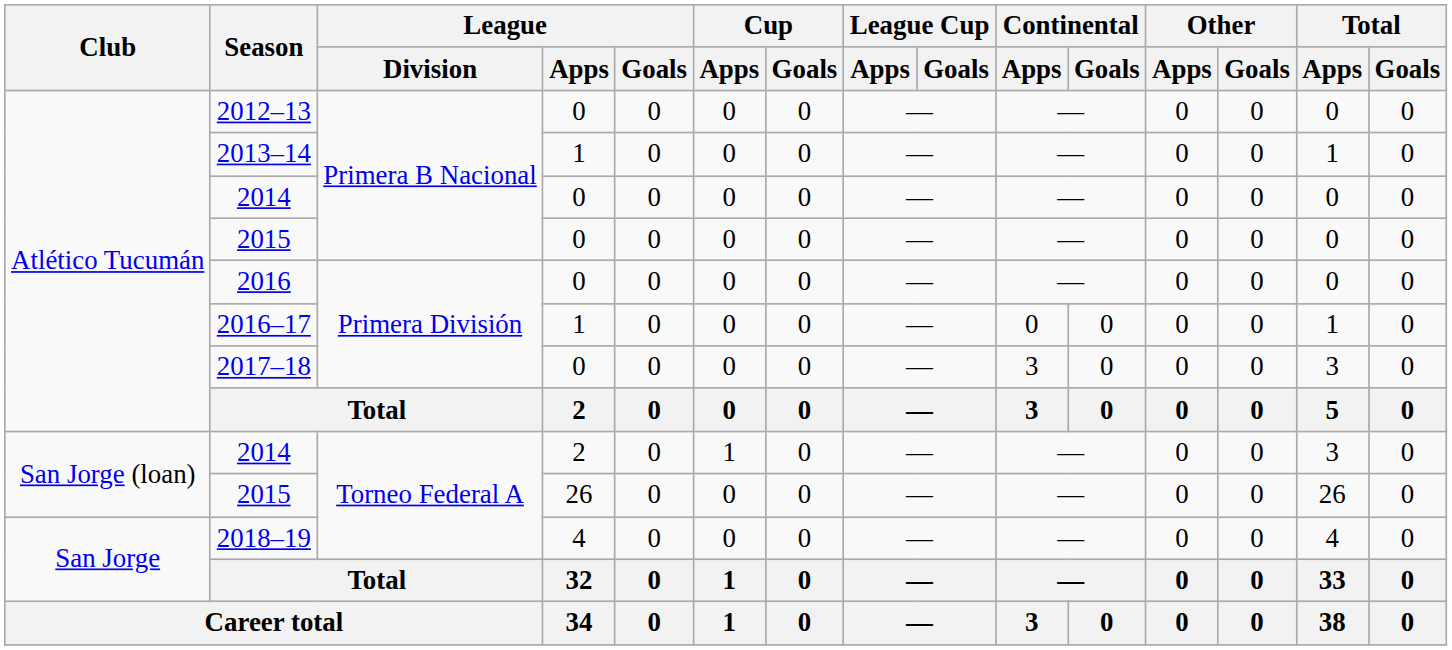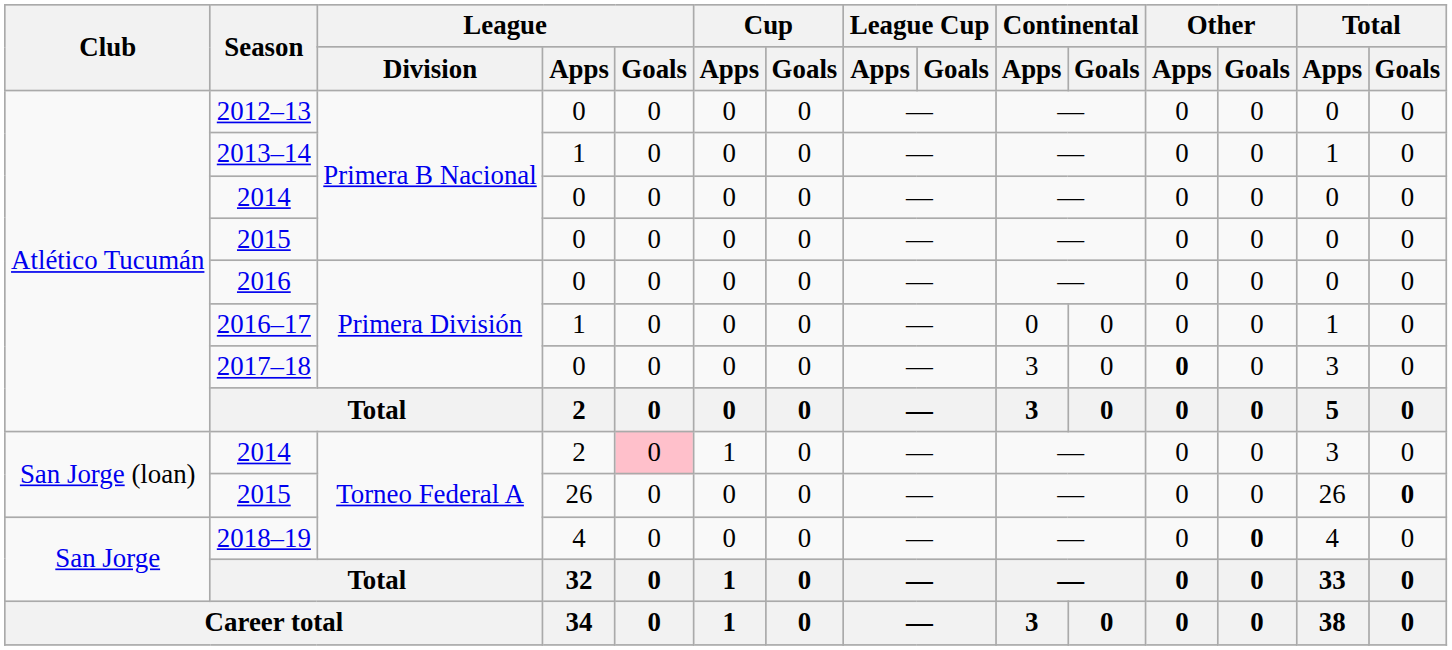(1182, 366) normal -> (1182, 366) bold
(654, 452) no background -> (654, 452) pink background
(1407, 494) normal -> (1407, 494) bold
(1257, 537) normal -> (1257, 537) bold
